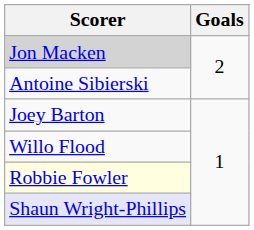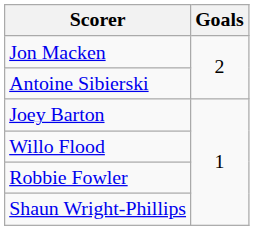(57, 51) lightgrey background -> (57, 51) no background
(68, 177) lightyellow background -> (68, 177) no background
(98, 209) lavender background -> (98, 209) no background
